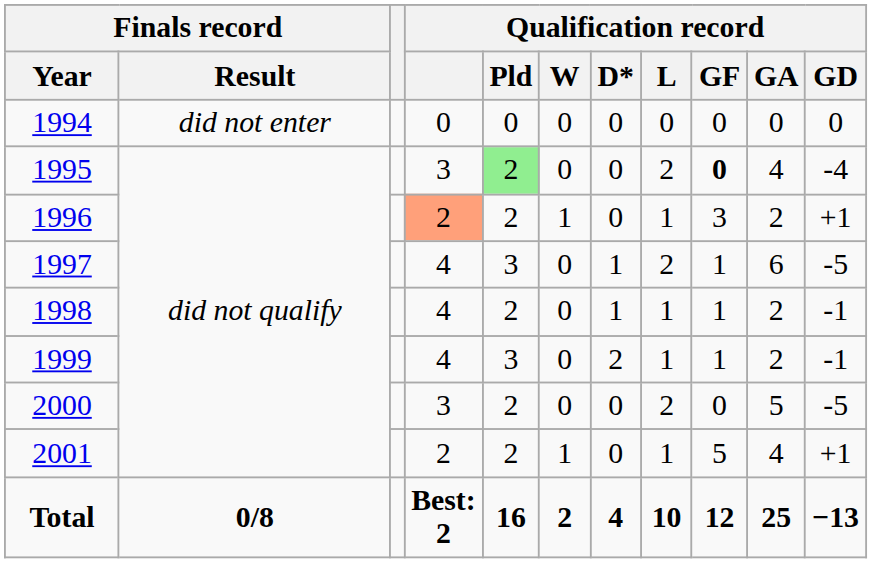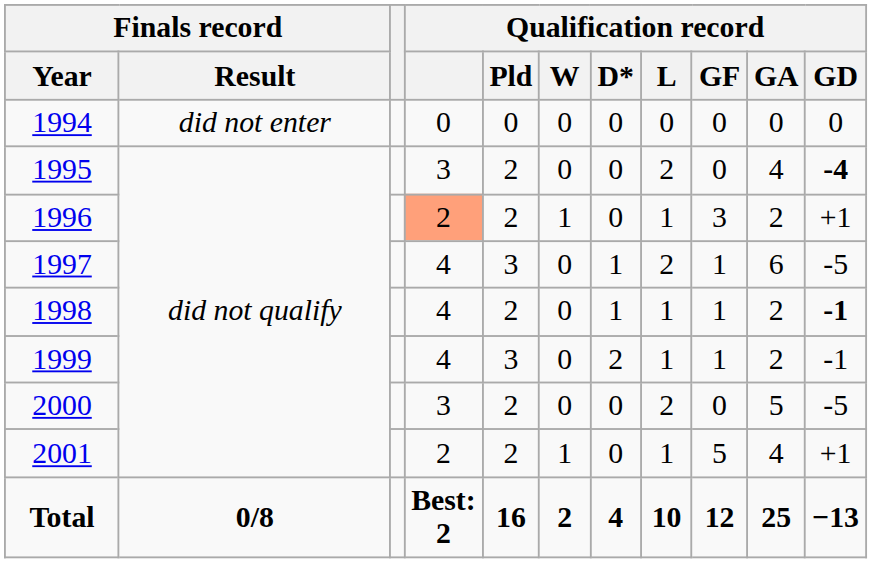(511, 169) lightgreen background -> (511, 169) no background
(720, 169) bold -> (720, 169) normal
(836, 169) normal -> (836, 169) bold
(836, 311) normal -> (836, 311) bold
